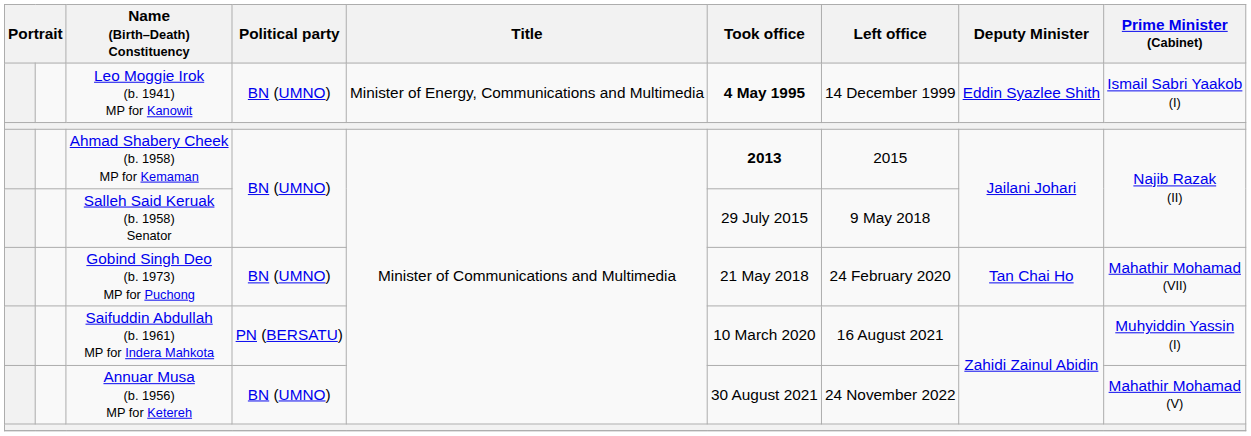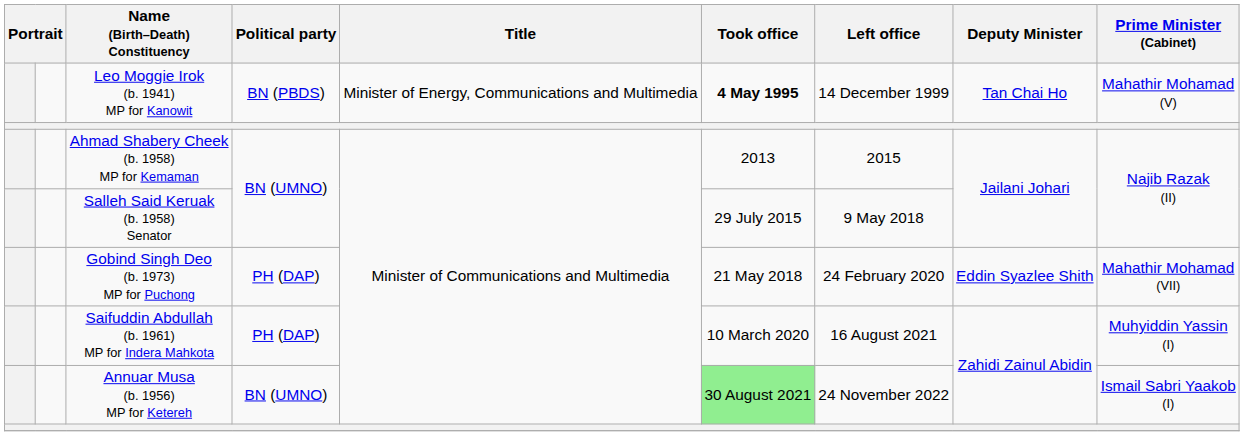(289, 92) BN (UMNO) -> (286, 92) BN (PBDS)
(1031, 92) Eddin Syazlee Shith -> (1025, 92) Tan Chai Ho
(1175, 92) Ismail Sabri Yaakob (I) -> (1168, 92) Mahathir Mohamad (V)
(764, 158) bold -> (758, 158) normal
(289, 276) BN (UMNO) -> (286, 276) PH (DAP)
(1031, 276) Tan Chai Ho -> (1025, 276) Eddin Syazlee Shith
(289, 335) PN (BERSATU) -> (286, 335) PH (DAP)
(764, 394) no background -> (758, 394) lightgreen background
(1175, 394) Mahathir Mohamad (V) -> (1168, 394) Ismail Sabri Yaakob (I)
